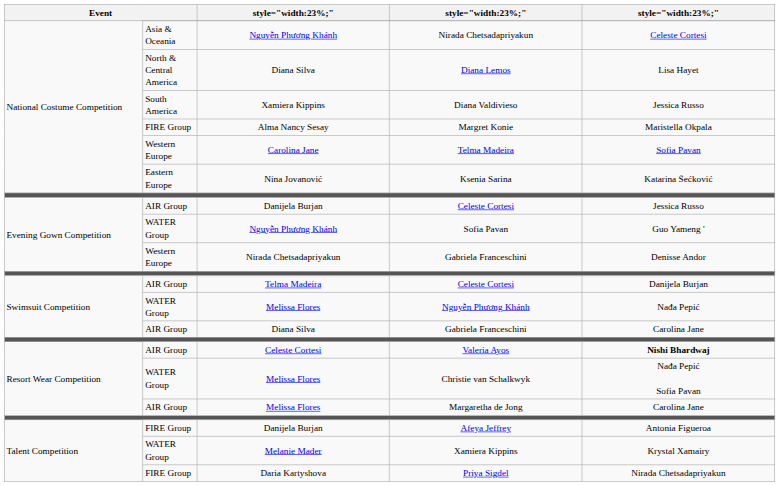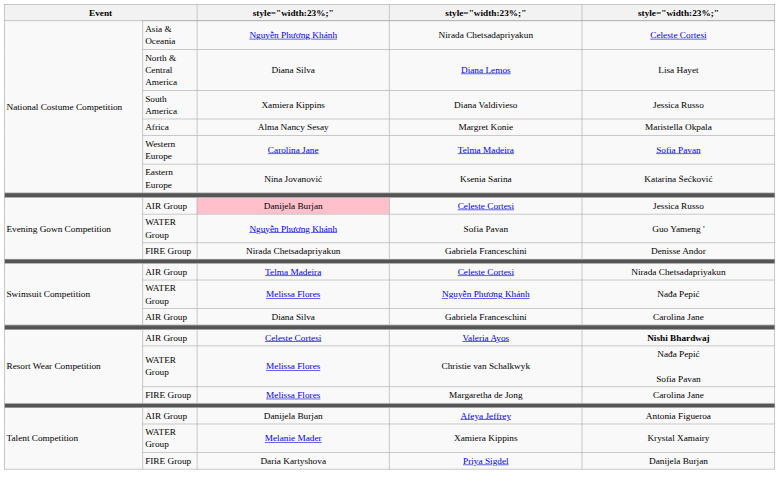(168, 127) FIRE Group -> (157, 127) Africa
(293, 206) no background -> (293, 206) pink background
(160, 257) Western Europe -> (168, 251) FIRE Group
(678, 284) Danijela Burjan -> (678, 272) Nirada Chetsadapriyakun
(166, 407) AIR Group -> (168, 395) FIRE Group
(168, 428) FIRE Group -> (166, 416) AIR Group
(678, 473) Nirada Chetsadapriyakun -> (678, 461) Danijela Burjan
